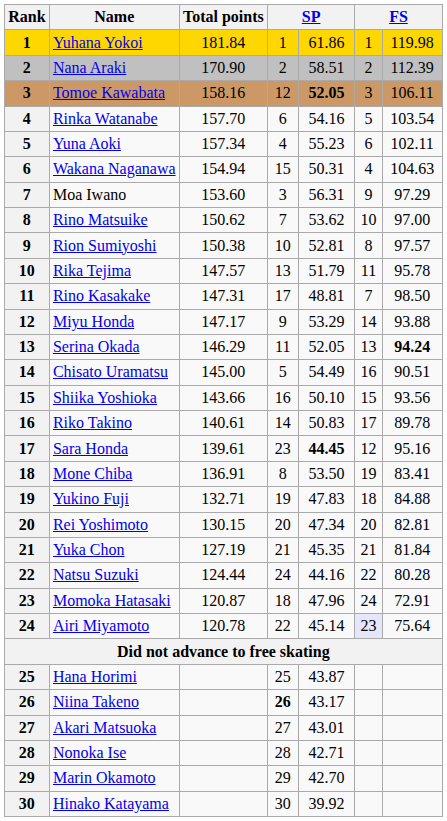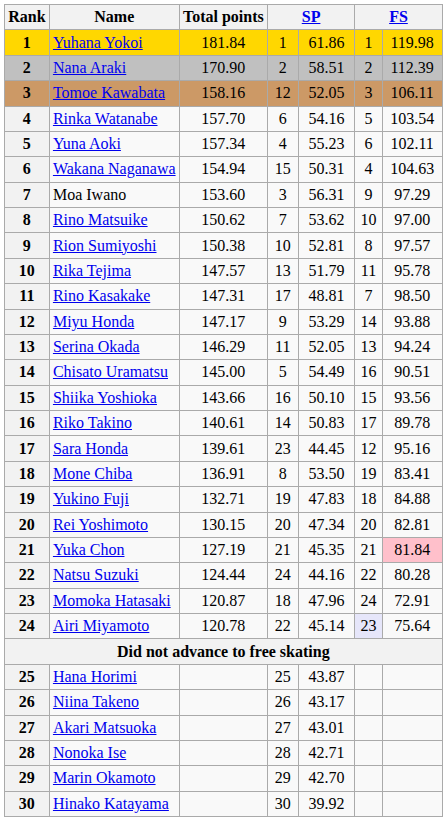(326, 93) bold -> (326, 93) normal
(412, 347) bold -> (412, 347) normal
(326, 448) bold -> (326, 448) normal
(412, 550) no background -> (412, 550) pink background
(283, 702) bold -> (283, 702) normal
